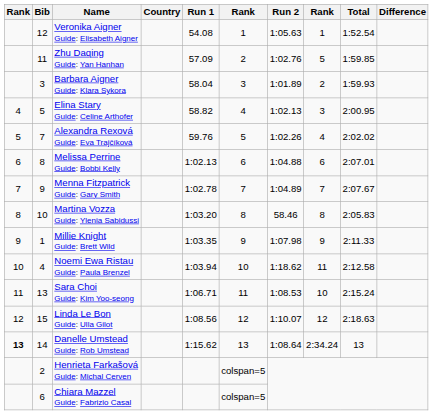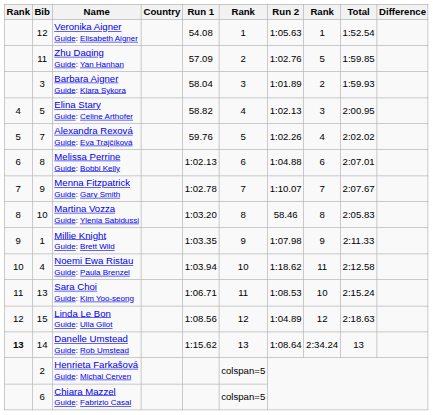(286, 188) 1:04.89 -> (286, 188) 1:10.07
(286, 319) 1:10.07 -> (286, 319) 1:04.89
